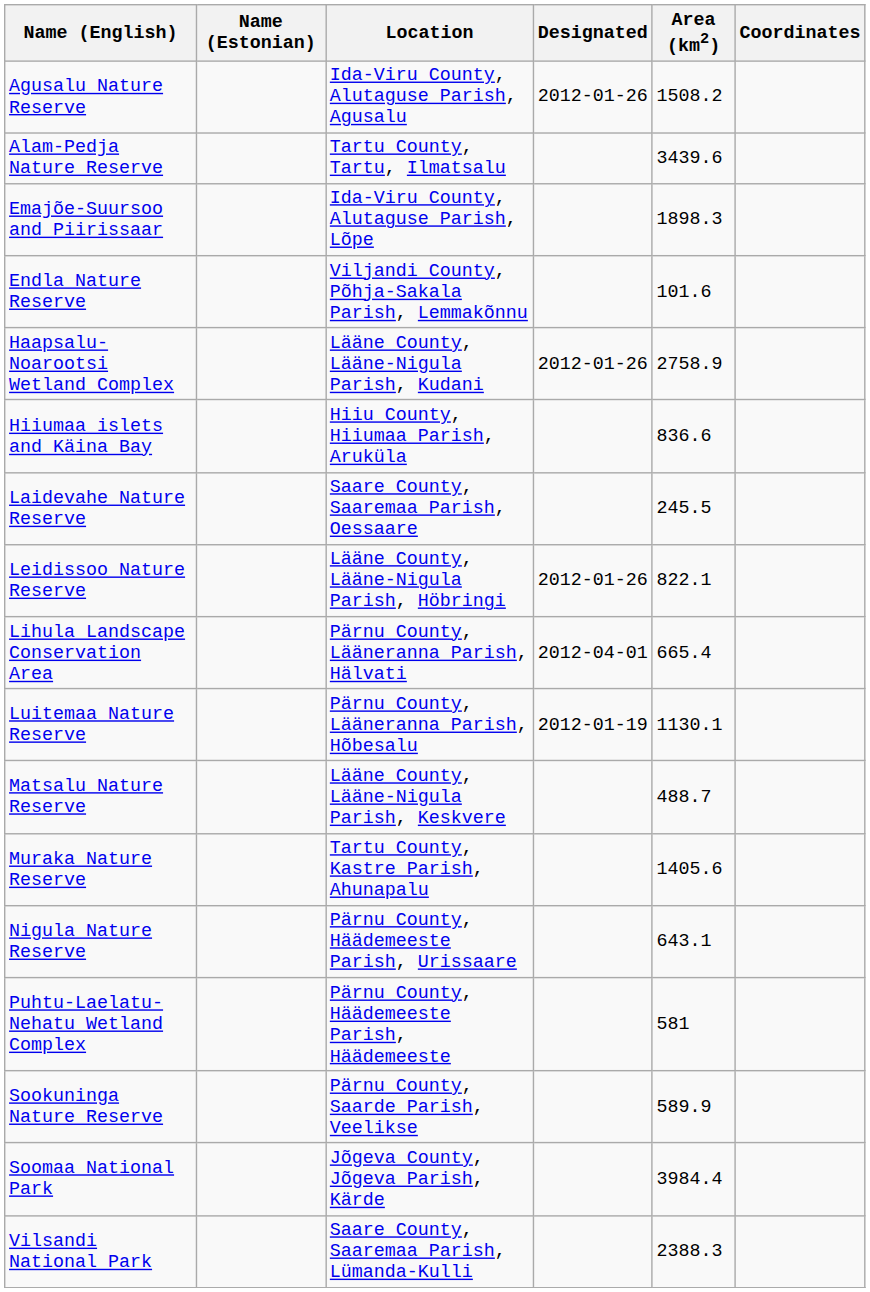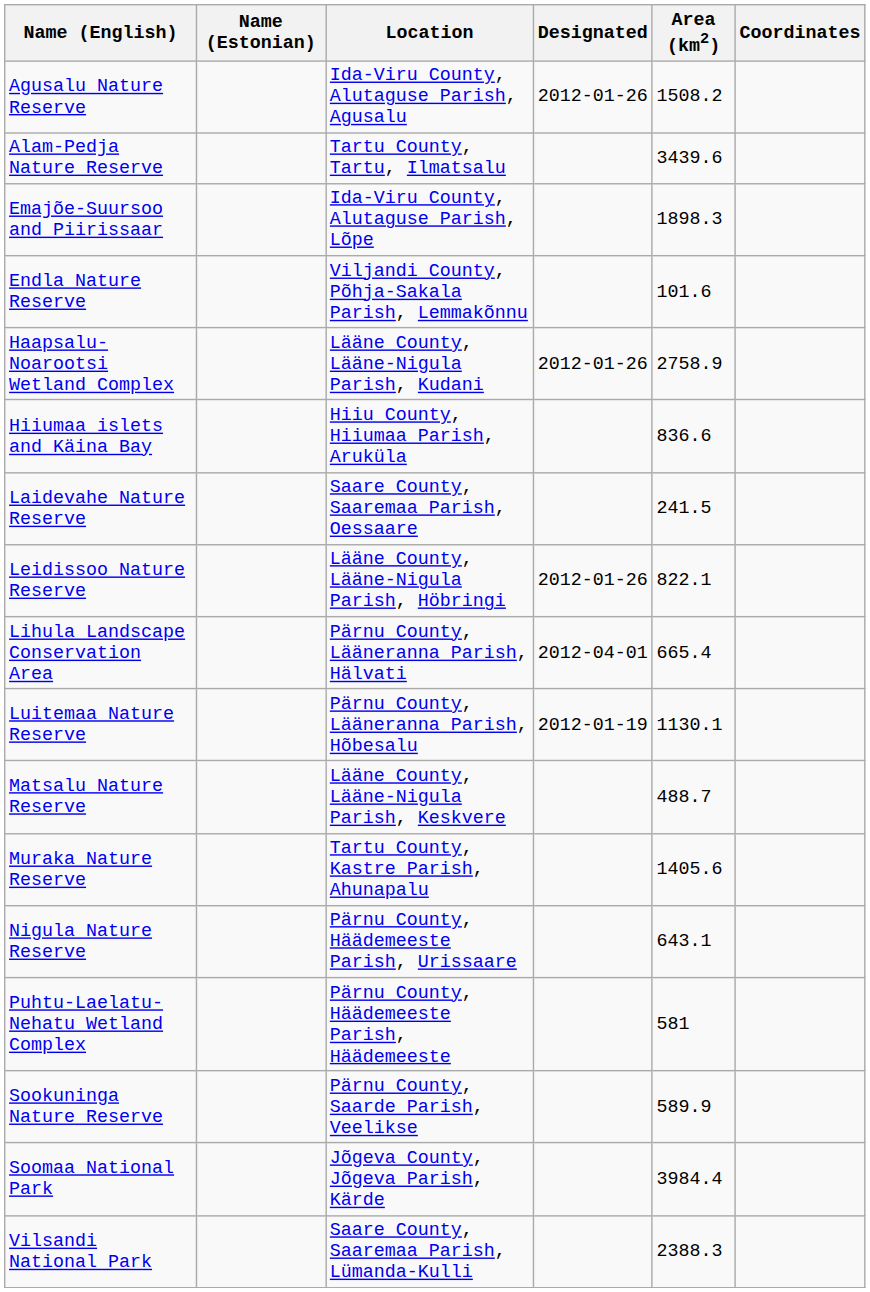(684, 508) 245.5 -> (684, 508) 241.5
